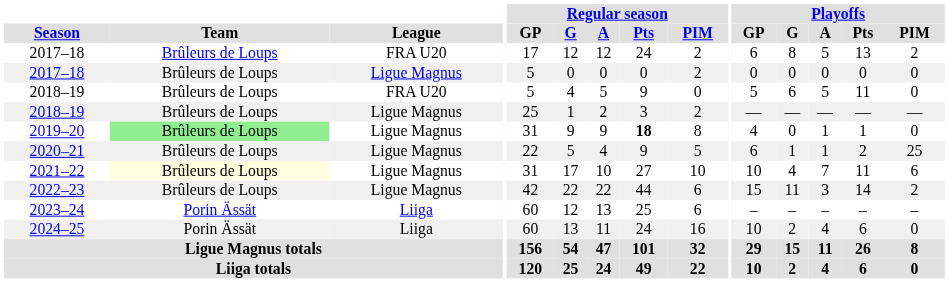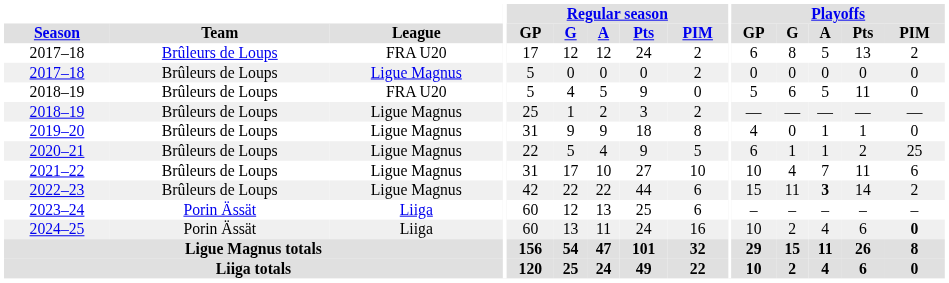(220, 131) lightgreen background -> (220, 131) no background
(644, 131) bold -> (644, 131) normal
(220, 170) lightyellow background -> (220, 170) no background
(825, 190) normal -> (825, 190) bold
(914, 229) normal -> (914, 229) bold
